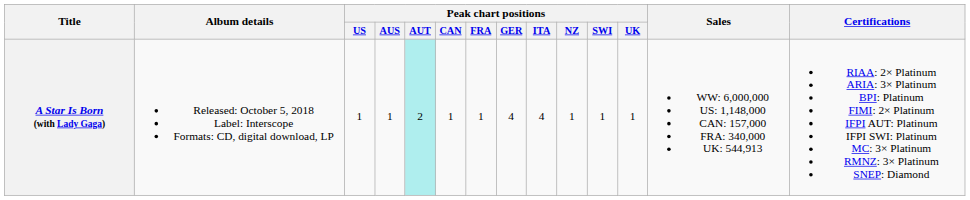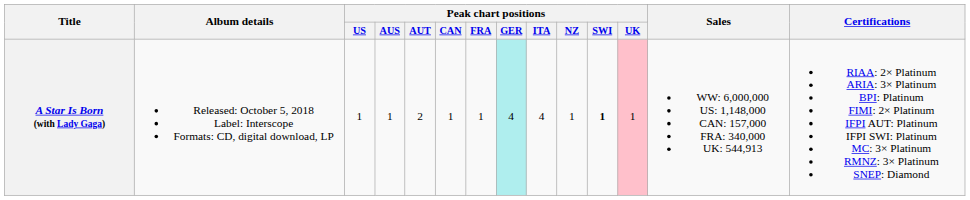(420, 117) paleturquoise background -> (420, 117) no background
(511, 117) no background -> (511, 117) paleturquoise background
(602, 117) normal -> (602, 117) bold
(633, 117) no background -> (633, 117) pink background
